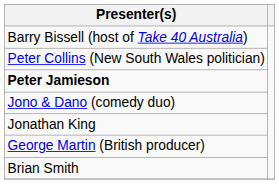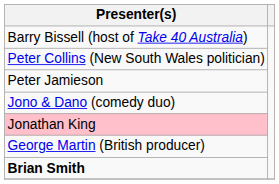(58, 80) bold -> (55, 80) normal
(52, 124) no background -> (52, 124) pink background
(43, 168) normal -> (46, 168) bold
